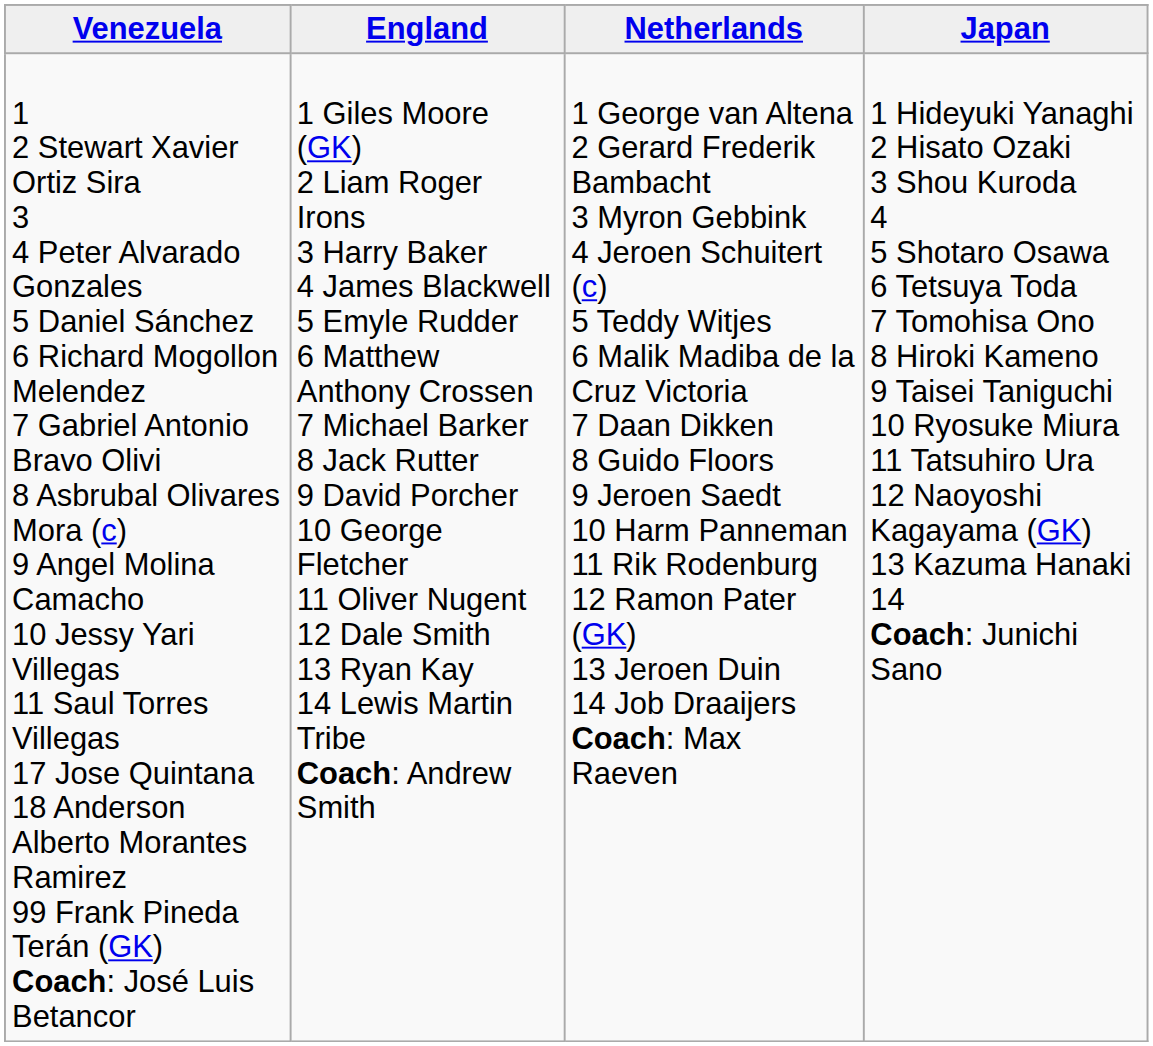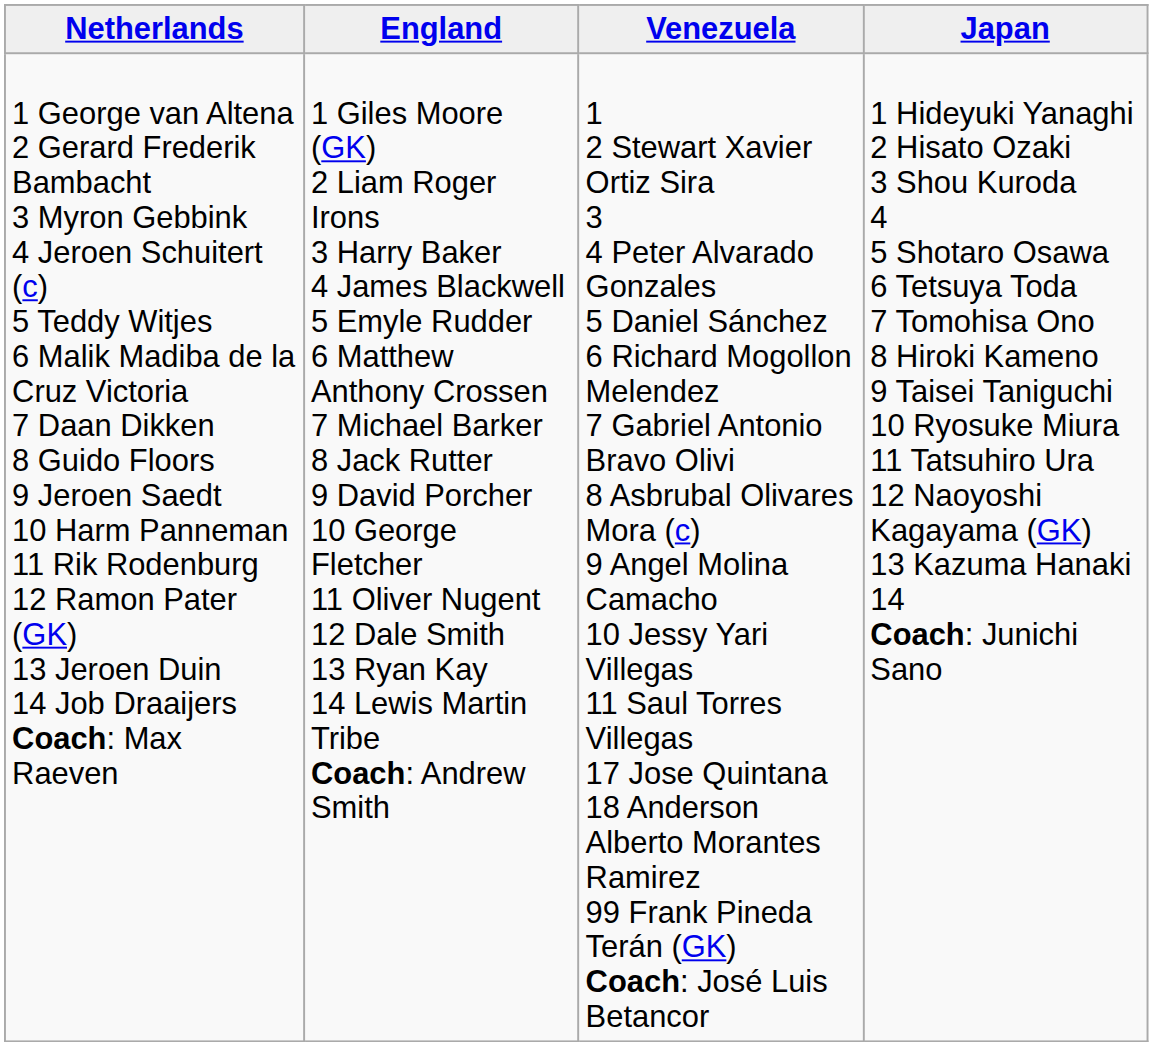columns swapped: (714, 28) <-> (147, 28)
